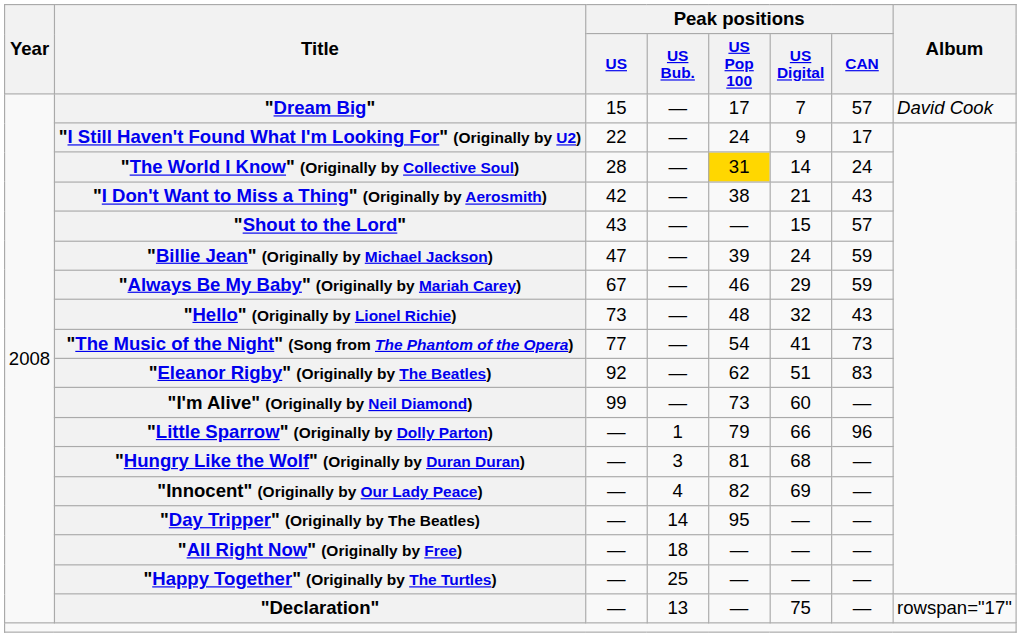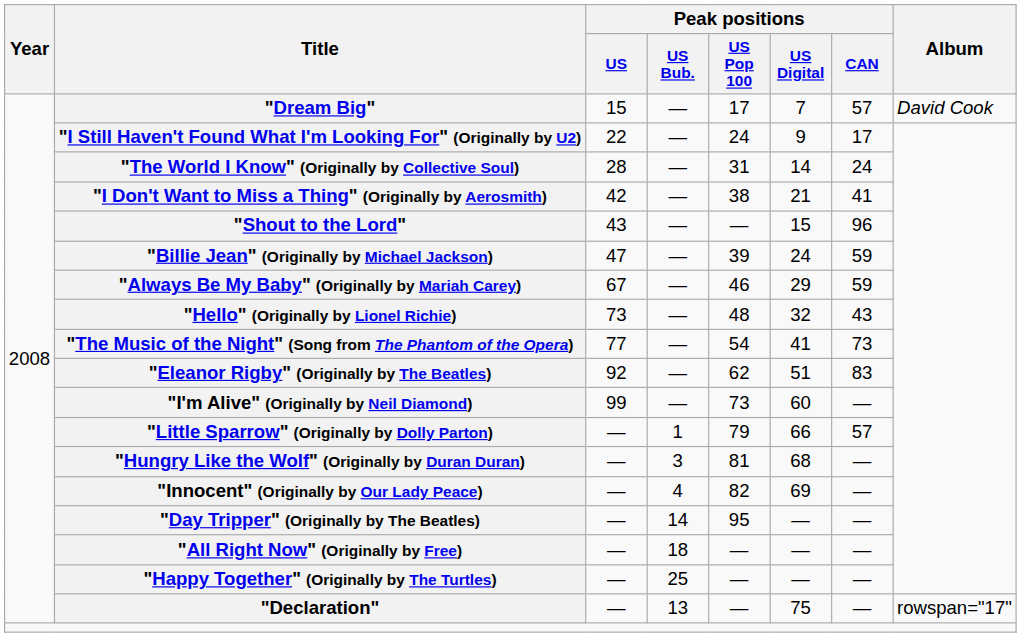(739, 167) gold background -> (739, 167) no background
(862, 196) 43 -> (862, 196) 41
(862, 225) 57 -> (862, 225) 96
(862, 431) 96 -> (862, 431) 57
